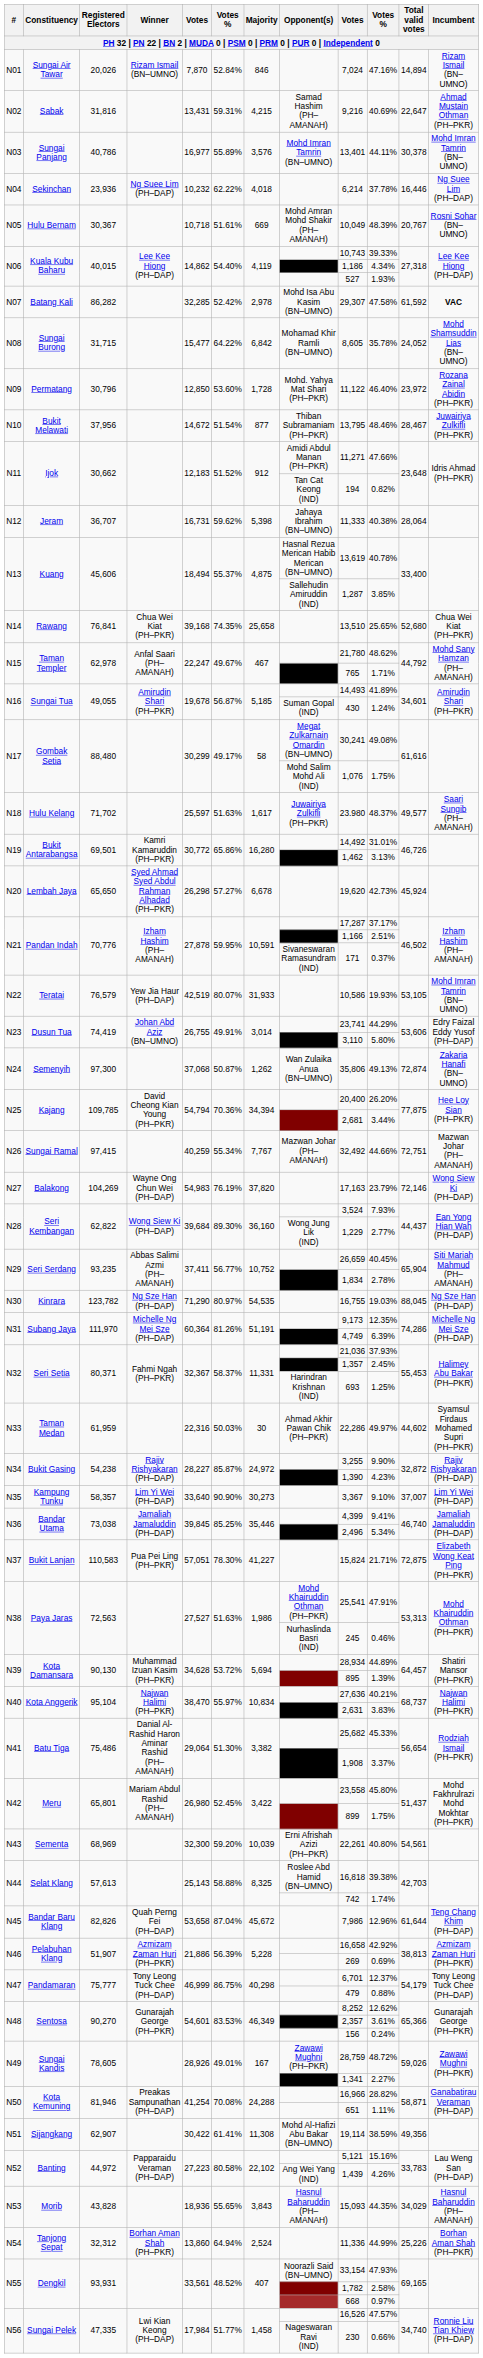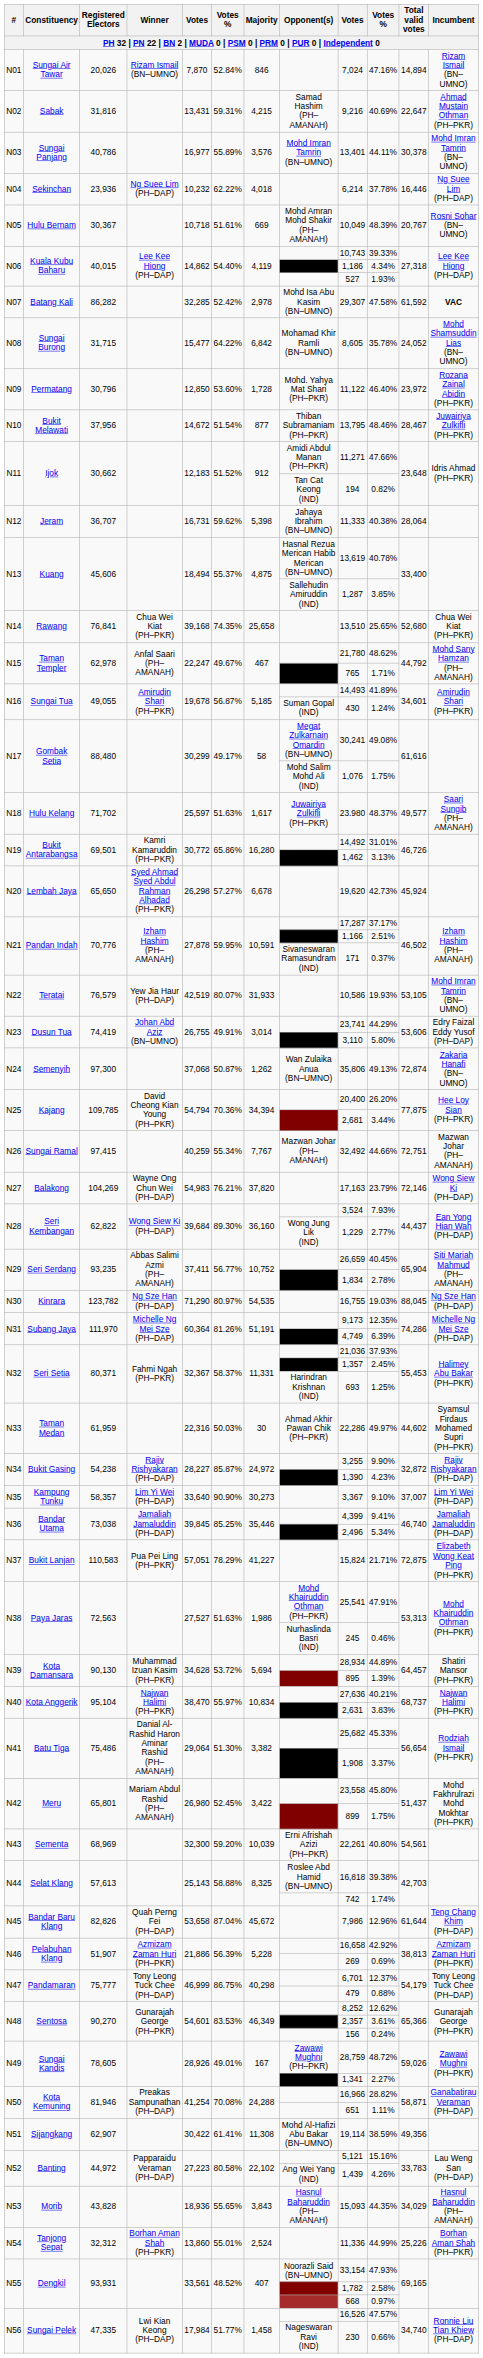(228, 1188) 76.19% -> (228, 1188) 76.21%
(228, 1560) 78.30% -> (228, 1560) 78.29%
(228, 2243) 64.94% -> (228, 2243) 55.01%
